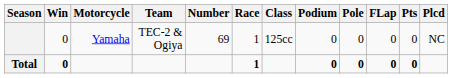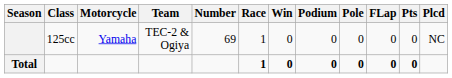columns swapped: (279, 13) <-> (57, 13)
